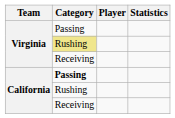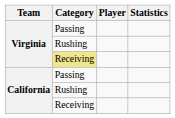(71, 43) khaki background -> (71, 43) no background
(74, 59) no background -> (74, 59) khaki background
(70, 74) bold -> (70, 74) normal
